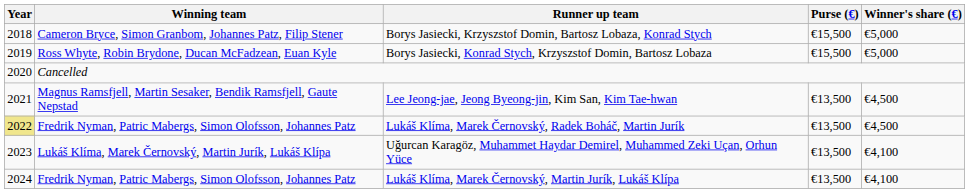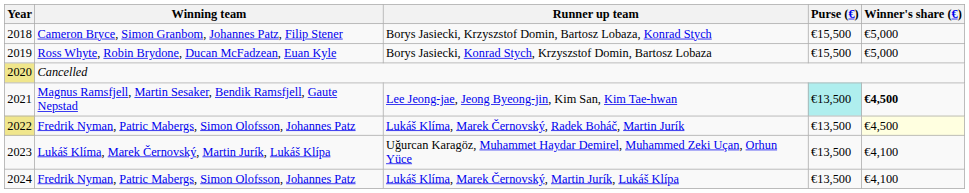(20, 72) no background -> (20, 72) khaki background
(831, 99) no background -> (831, 99) paleturquoise background
(881, 99) normal -> (881, 99) bold
(881, 125) no background -> (881, 125) lightyellow background
